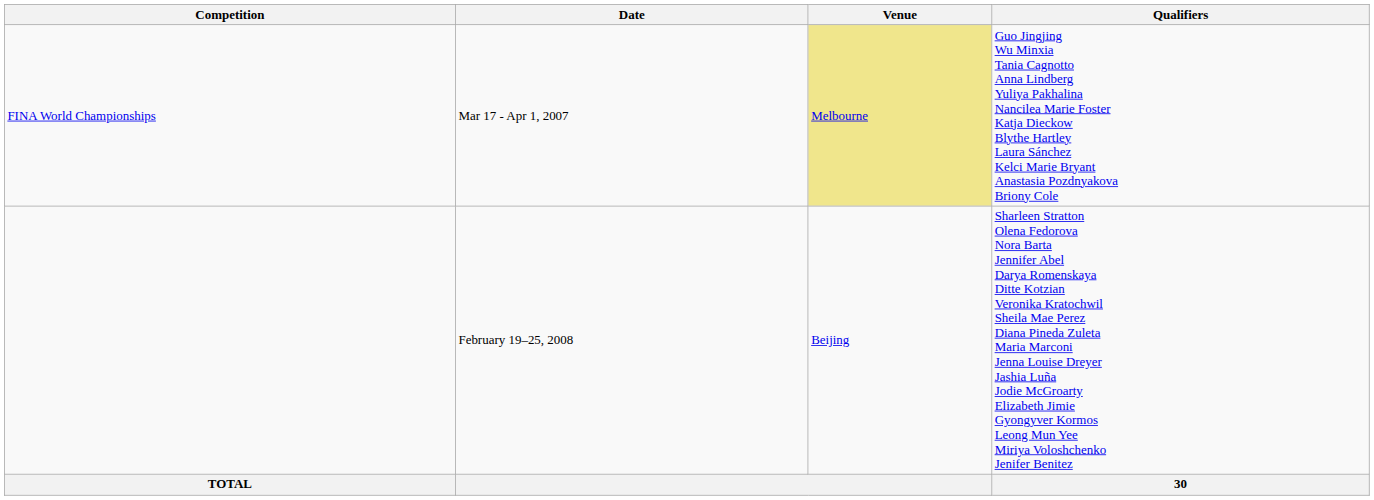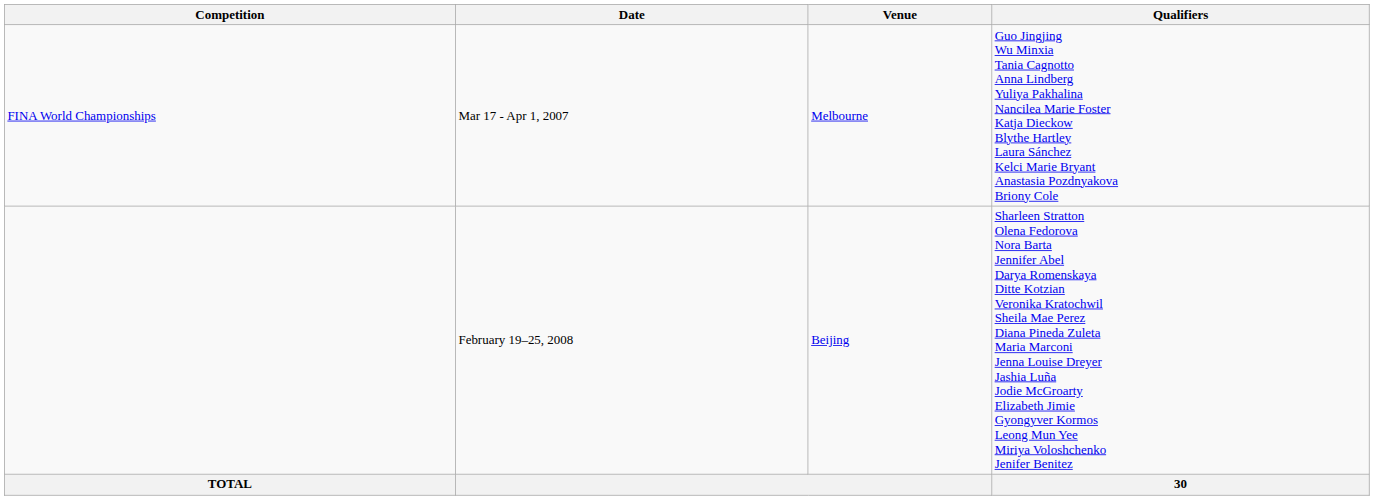(840, 115) khaki background -> (840, 115) no background
